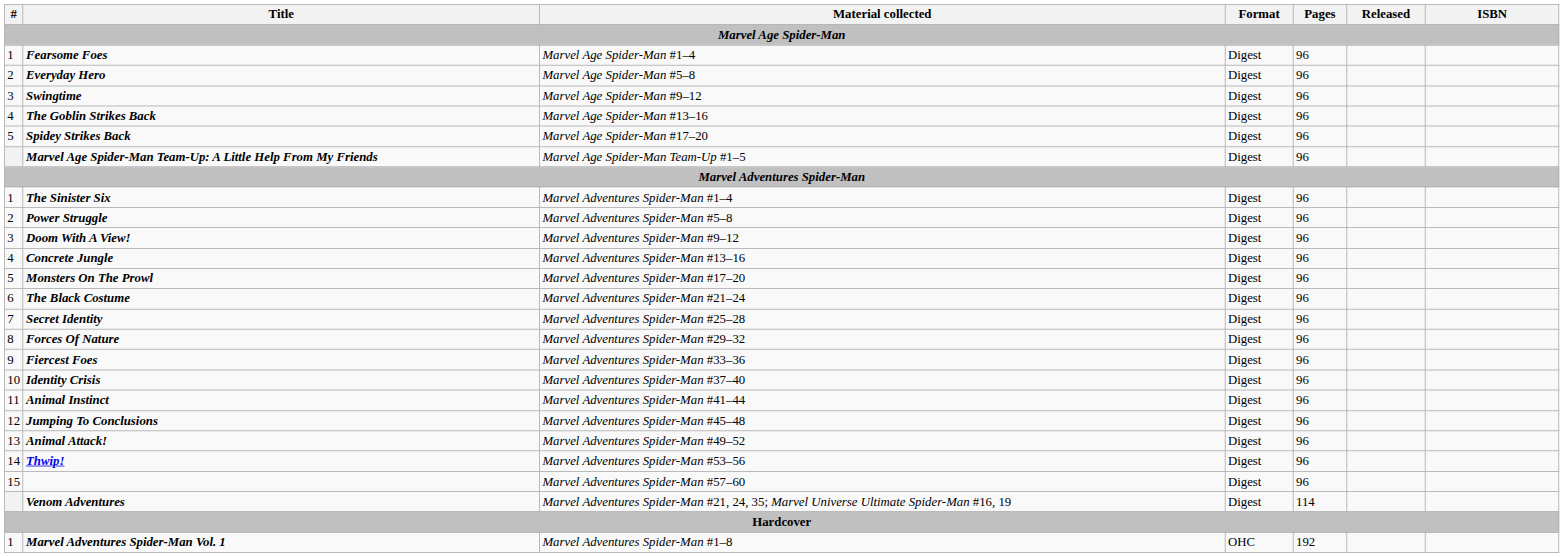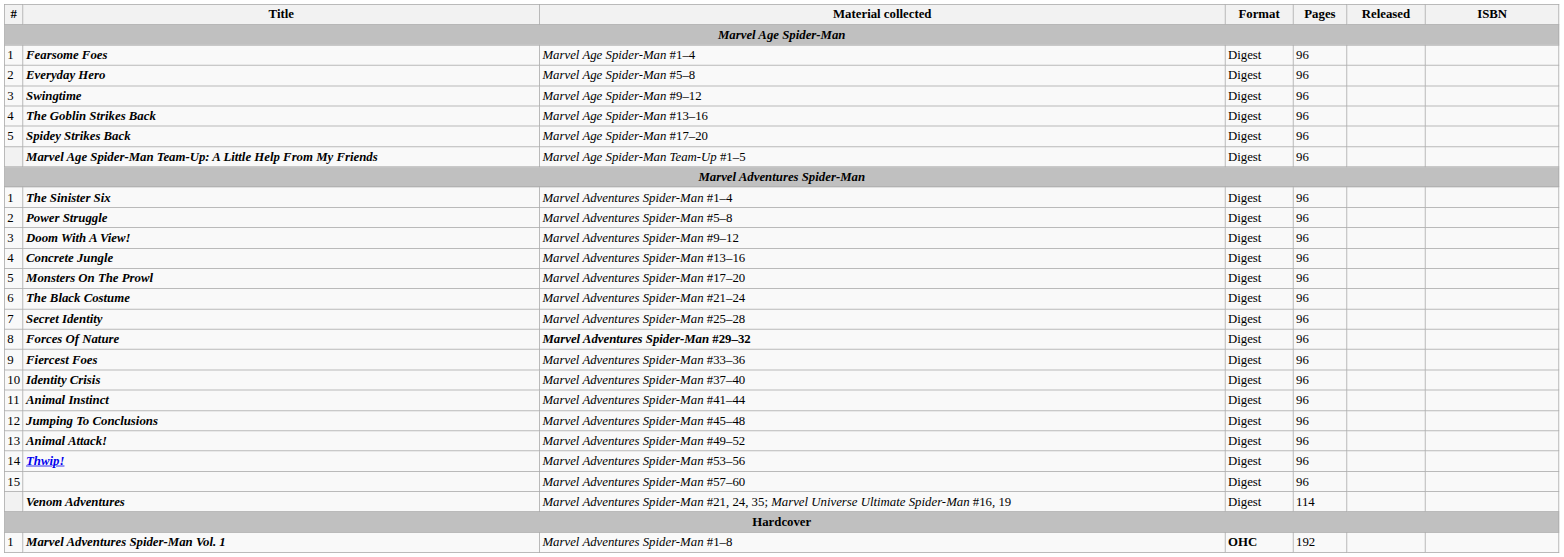(644, 339) normal -> (647, 339) bold
(1241, 542) normal -> (1243, 542) bold
